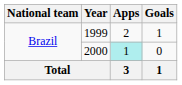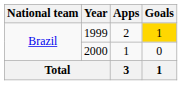(159, 32) no background -> (159, 32) gold background
(126, 51) paleturquoise background -> (126, 51) no background
